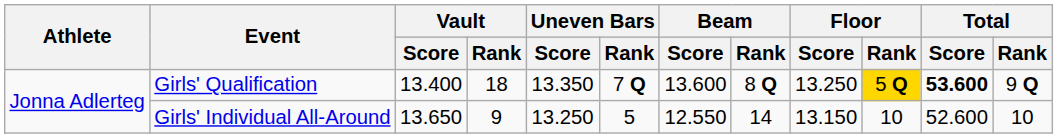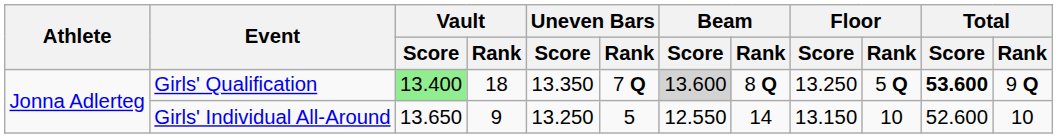(431, 85) no background -> (431, 85) lightgreen background
(695, 85) no background -> (695, 85) lightgrey background
(892, 85) gold background -> (892, 85) no background
